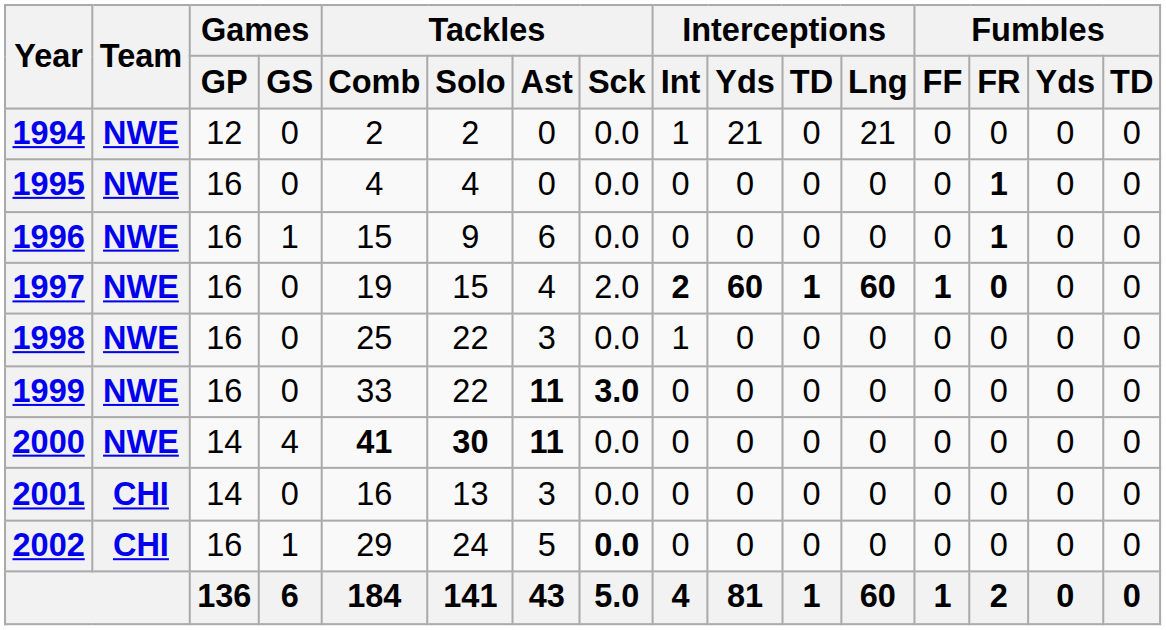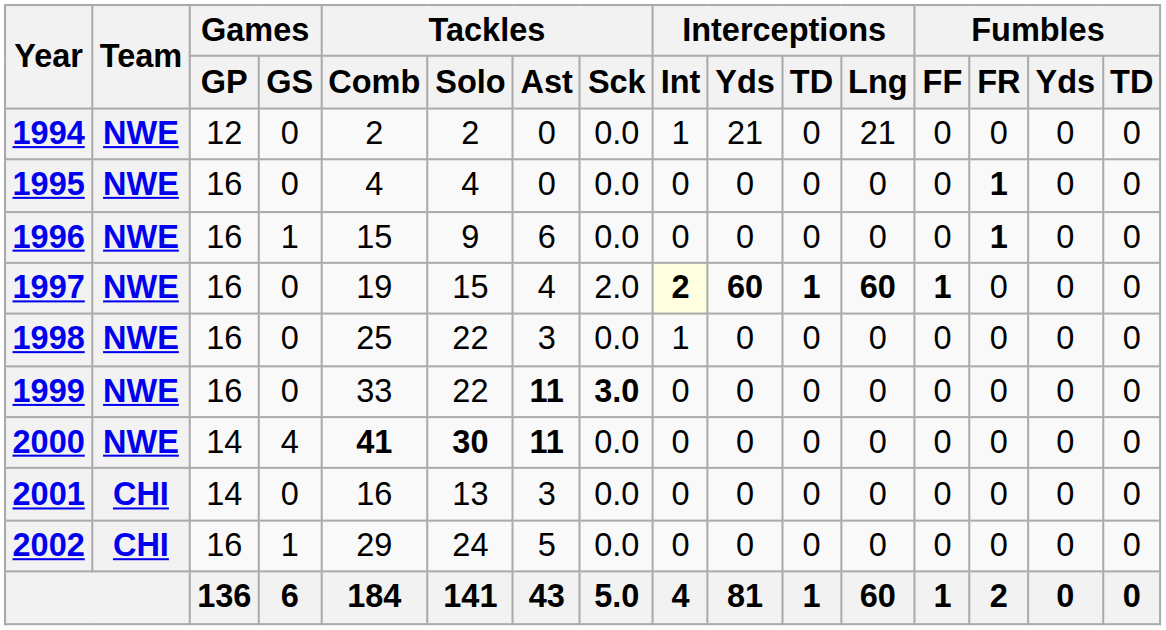(680, 287) no background -> (680, 287) lightyellow background
(999, 287) bold -> (999, 287) normal
(617, 545) bold -> (617, 545) normal
